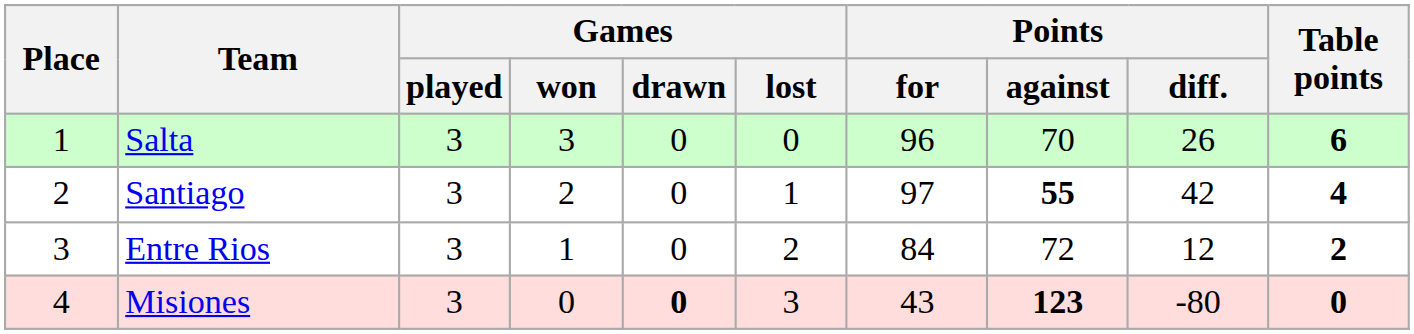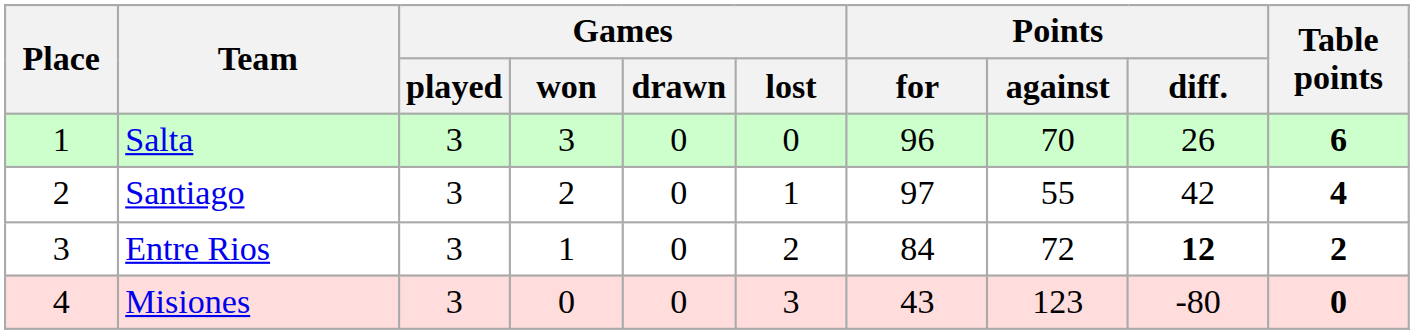(1058, 193) bold -> (1058, 193) normal
(1198, 247) normal -> (1198, 247) bold
(679, 301) bold -> (679, 301) normal
(1058, 301) bold -> (1058, 301) normal
